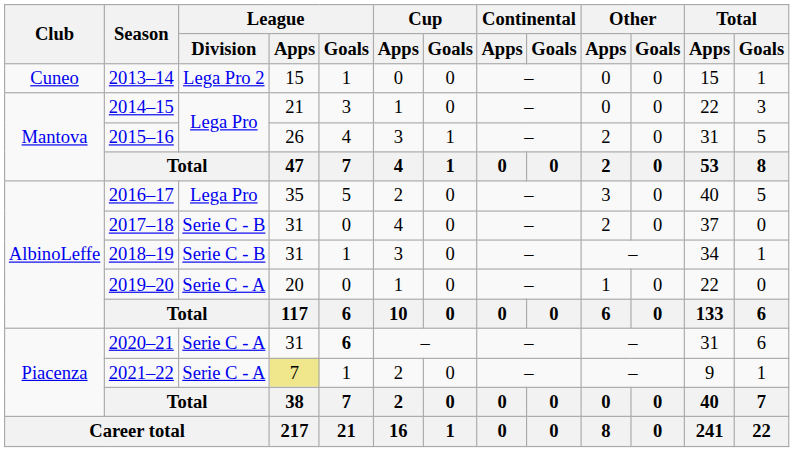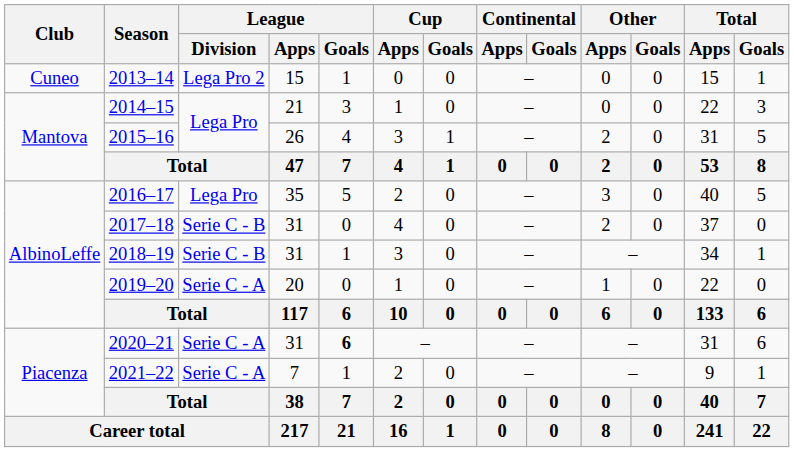(295, 372) khaki background -> (295, 372) no background
